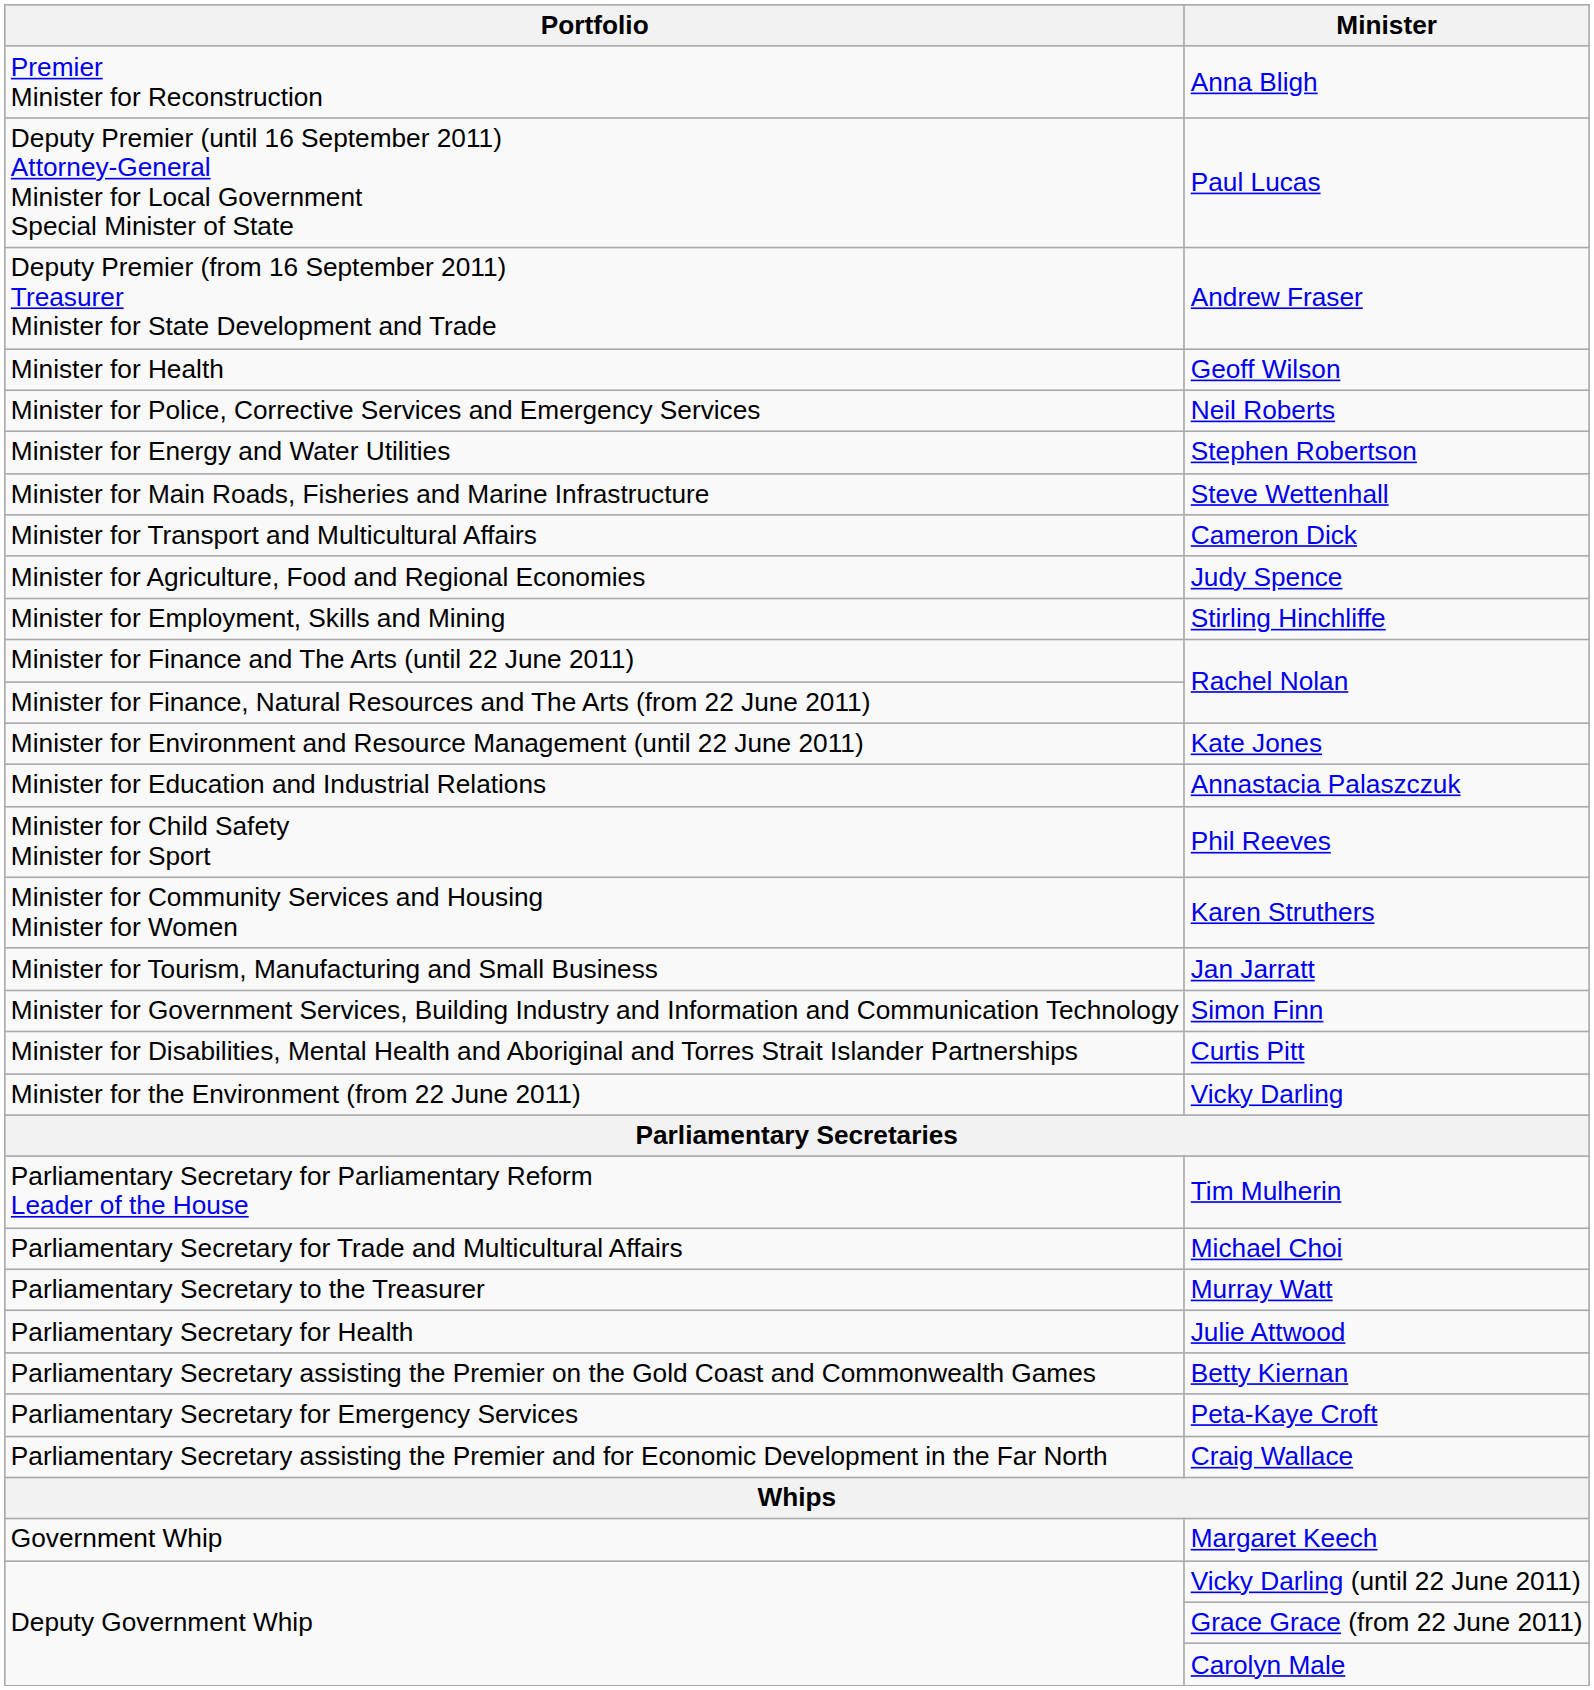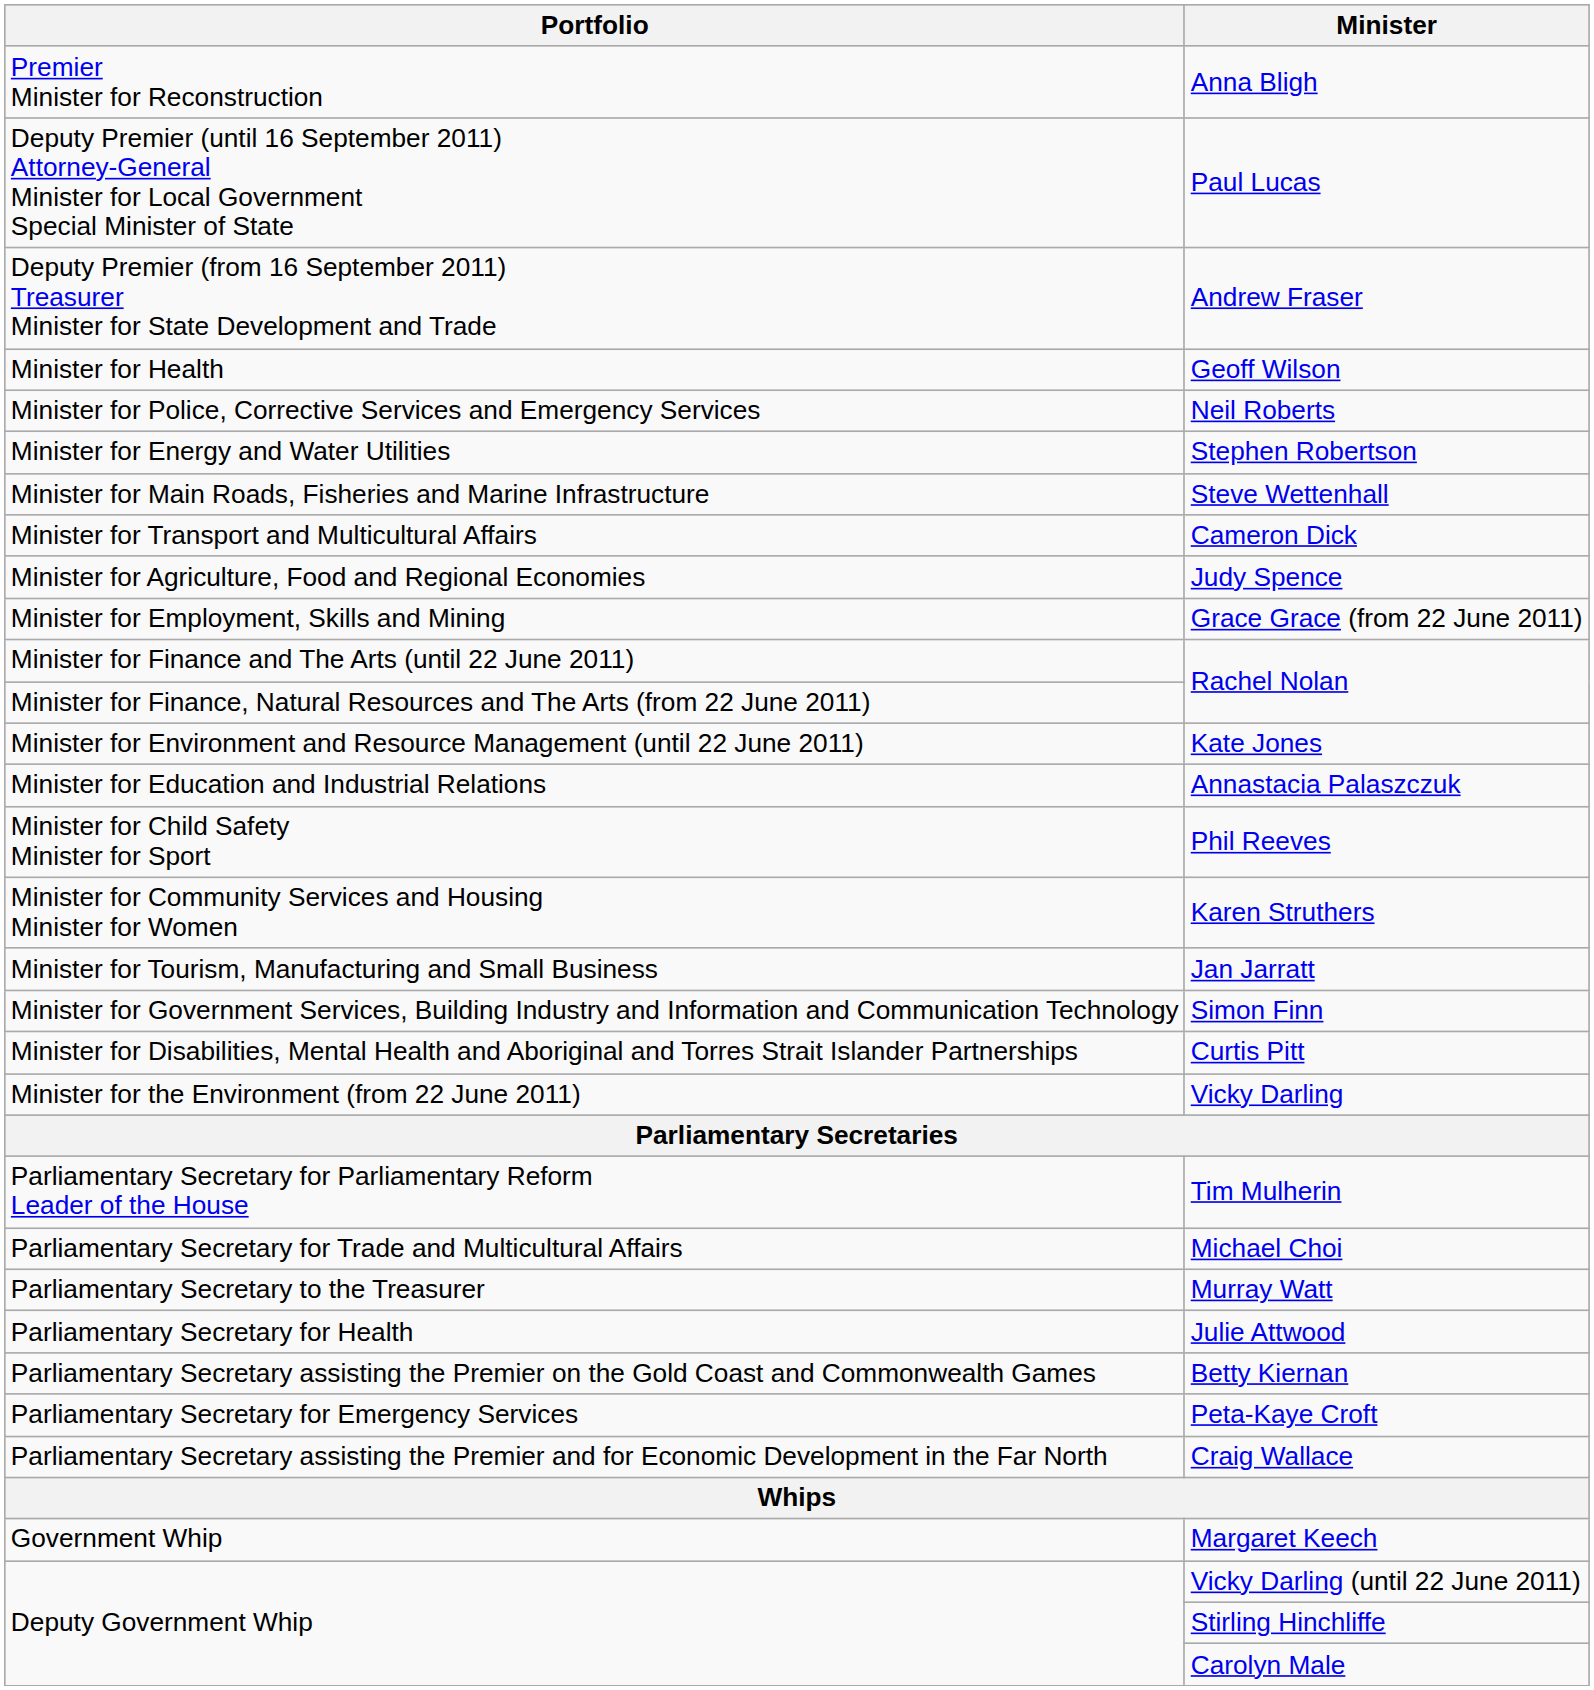(1288, 618) Stirling Hinchliffe -> (1387, 618) Grace Grace (from 22 June 2011)
(1387, 1622) Grace Grace (from 22 June 2011) -> (1288, 1622) Stirling Hinchliffe
